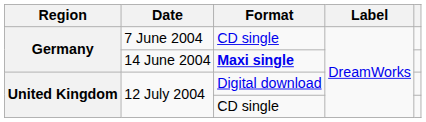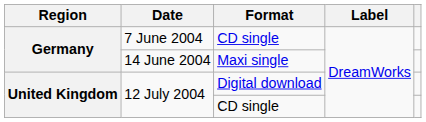(256, 60) bold -> (253, 60) normal
